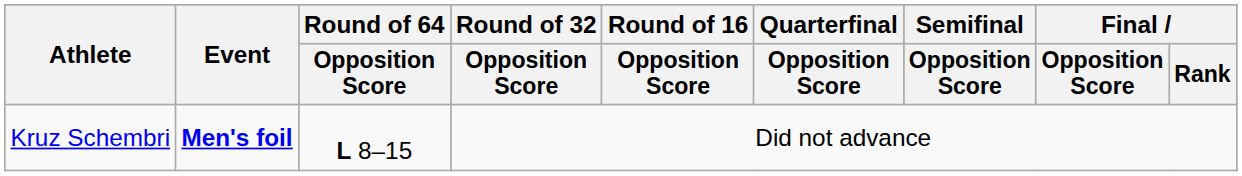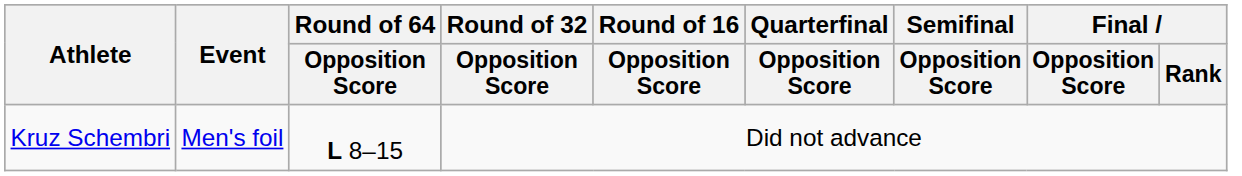(237, 138) bold -> (232, 138) normal
